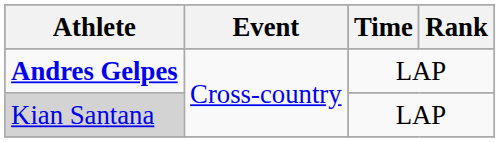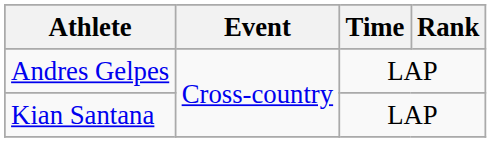(94, 70) bold -> (90, 70) normal
(83, 114) lightgrey background -> (83, 114) no background
